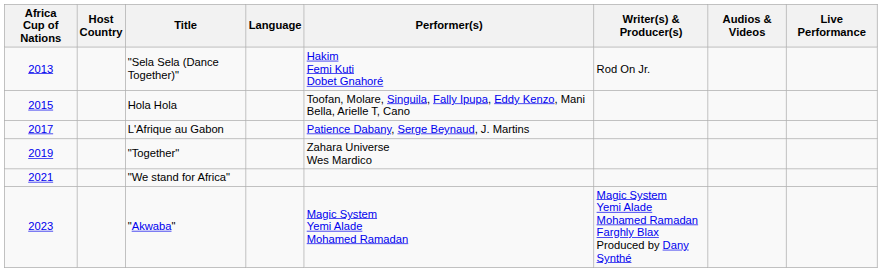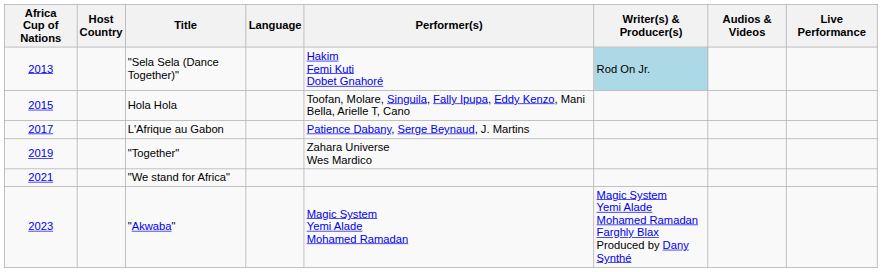(623, 68) no background -> (623, 68) lightblue background
